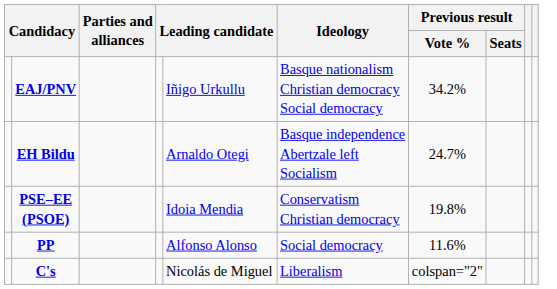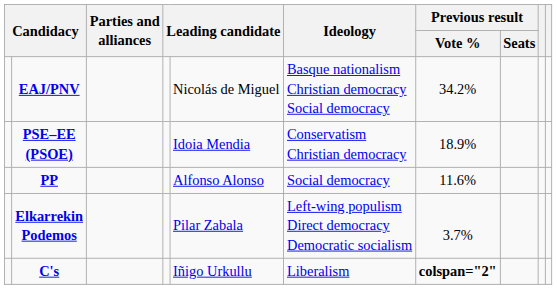(205, 89) Iñigo Urkullu -> (226, 89) Nicolás de Miguel
- row: (46, 154)
(447, 209) 19.8% -> (458, 144) 18.9%
+ row: (49, 225)
(219, 271) Nicolás de Miguel -> (212, 271) Iñigo Urkullu
(447, 271) normal -> (458, 271) bold
